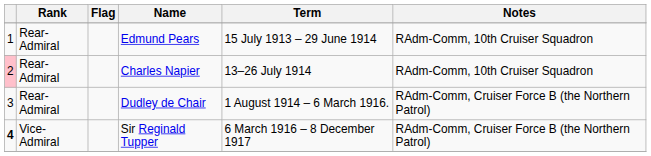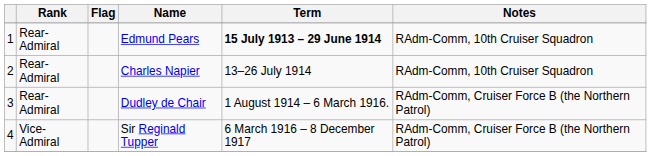(300, 39) normal -> (303, 39) bold
(10, 71) pink background -> (10, 71) no background
(10, 135) bold -> (10, 135) normal
